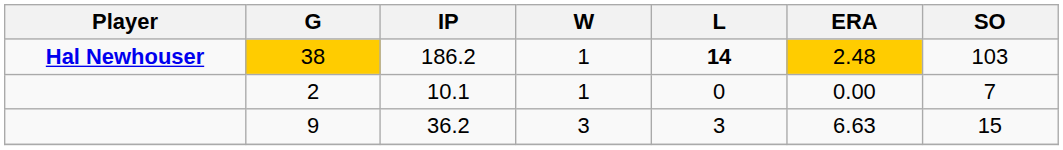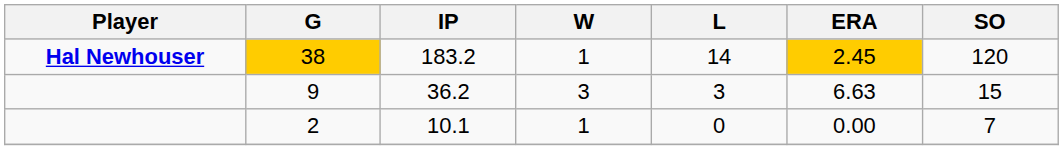(448, 56) 186.2 -> (448, 56) 183.2
(719, 56) bold -> (719, 56) normal
(854, 56) 2.48 -> (854, 56) 2.45
(990, 56) 103 -> (990, 56) 120
rows swapped: (313, 126) <-> (313, 91)
